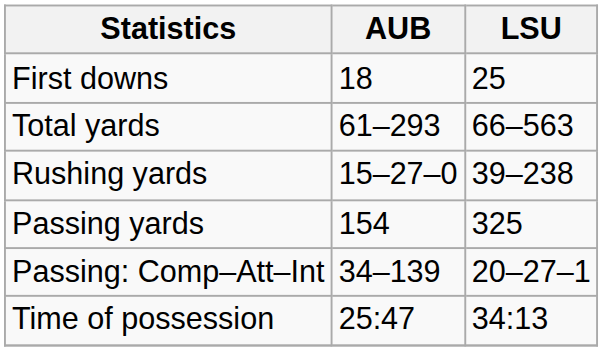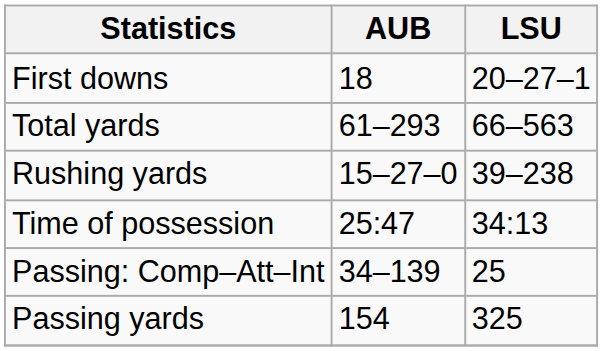(489, 77) 25 -> (531, 77) 20–27–1
rows swapped: (108, 223) <-> (143, 320)
(531, 271) 20–27–1 -> (489, 271) 25
